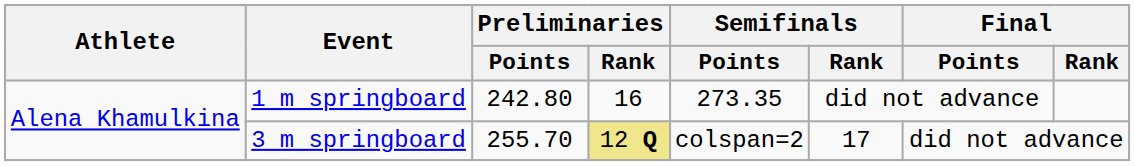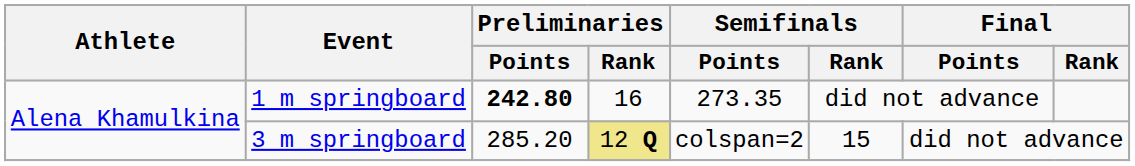(530, 100) normal -> (530, 100) bold
(530, 141) 255.70 -> (530, 141) 285.20
(856, 141) 17 -> (856, 141) 15
